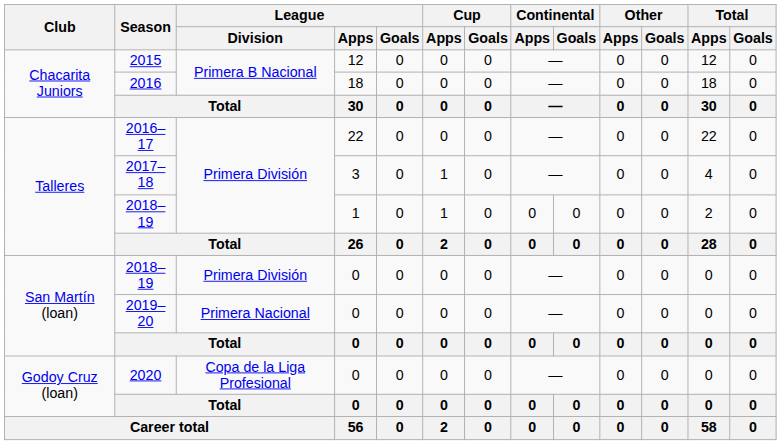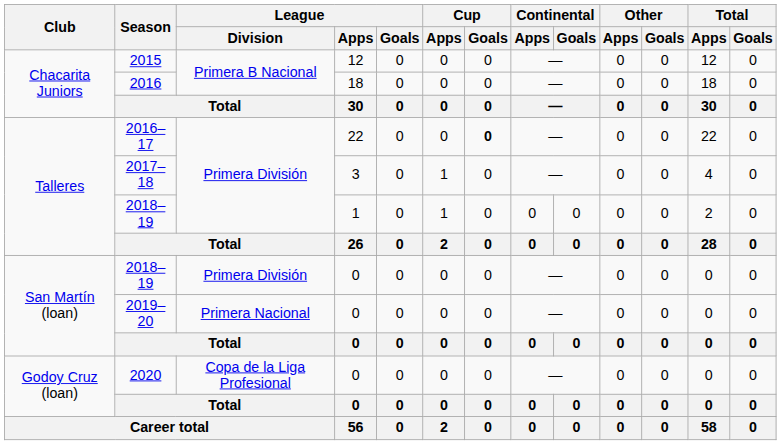(488, 136) normal -> (488, 136) bold
